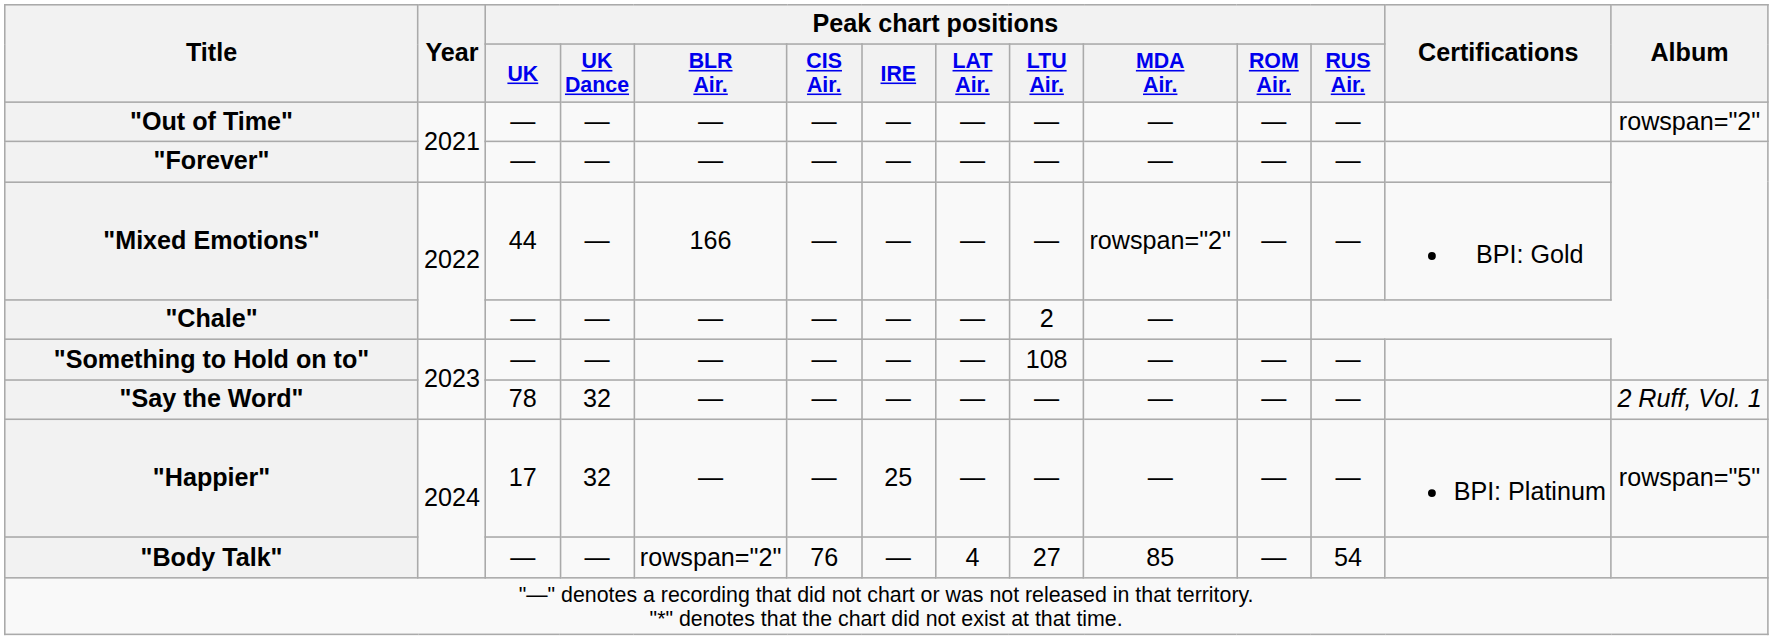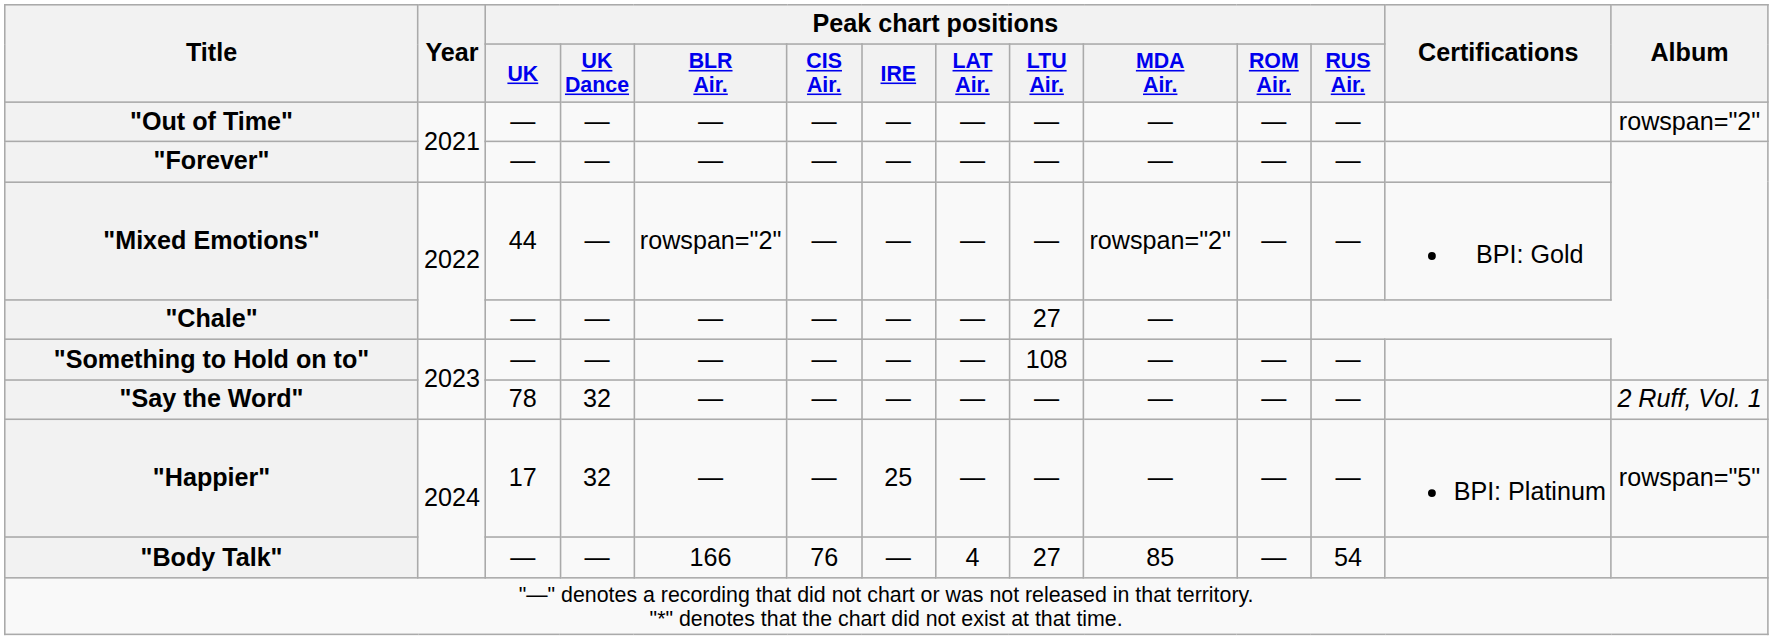(711, 240) 166 -> (711, 240) rowspan="2"
(1047, 319) 2 -> (1047, 319) 27
(711, 557) rowspan="2" -> (711, 557) 166
